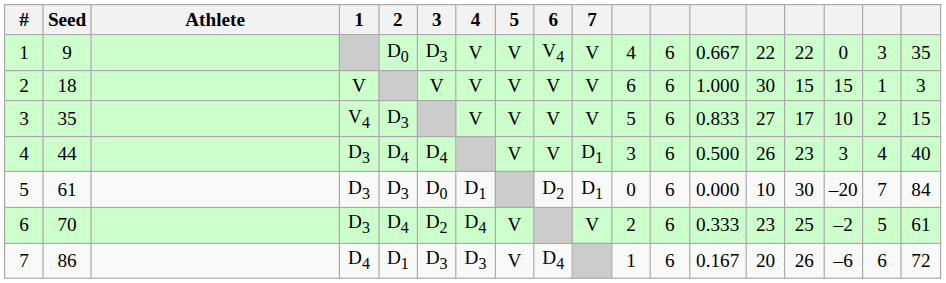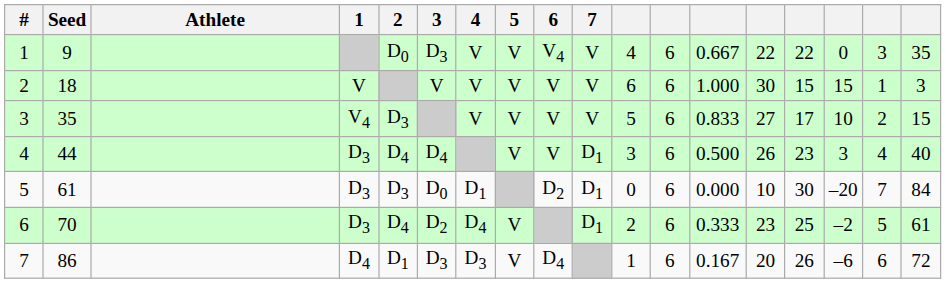(592, 225) V -> (592, 225) D1
